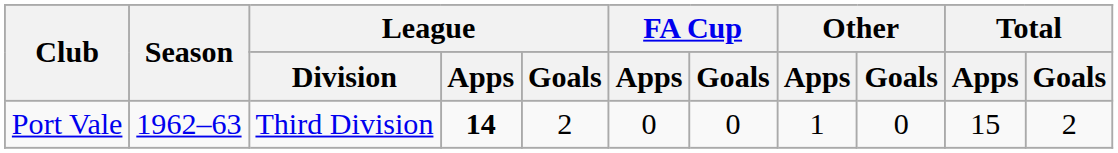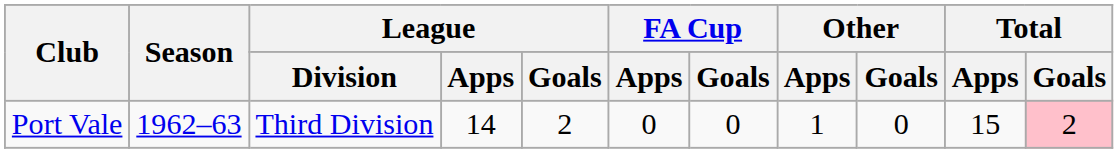(481, 123) bold -> (481, 123) normal
(1069, 123) no background -> (1069, 123) pink background
